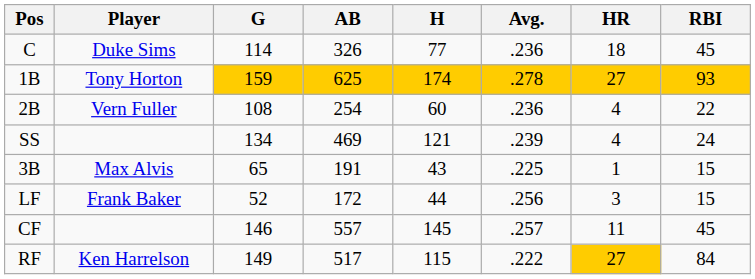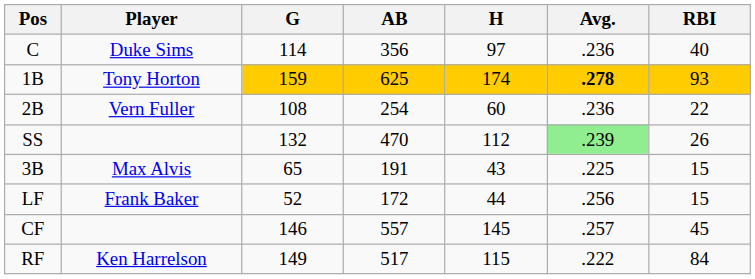- column: (616, 19)
(348, 49) 326 -> (394, 49) 356
(437, 49) 77 -> (496, 49) 97
(706, 49) 45 -> (699, 49) 40
(527, 79) normal -> (598, 79) bold
(258, 139) 134 -> (293, 139) 132
(348, 139) 469 -> (394, 139) 470
(437, 139) 121 -> (496, 139) 112
(527, 139) no background -> (598, 139) lightgreen background
(706, 139) 24 -> (699, 139) 26
